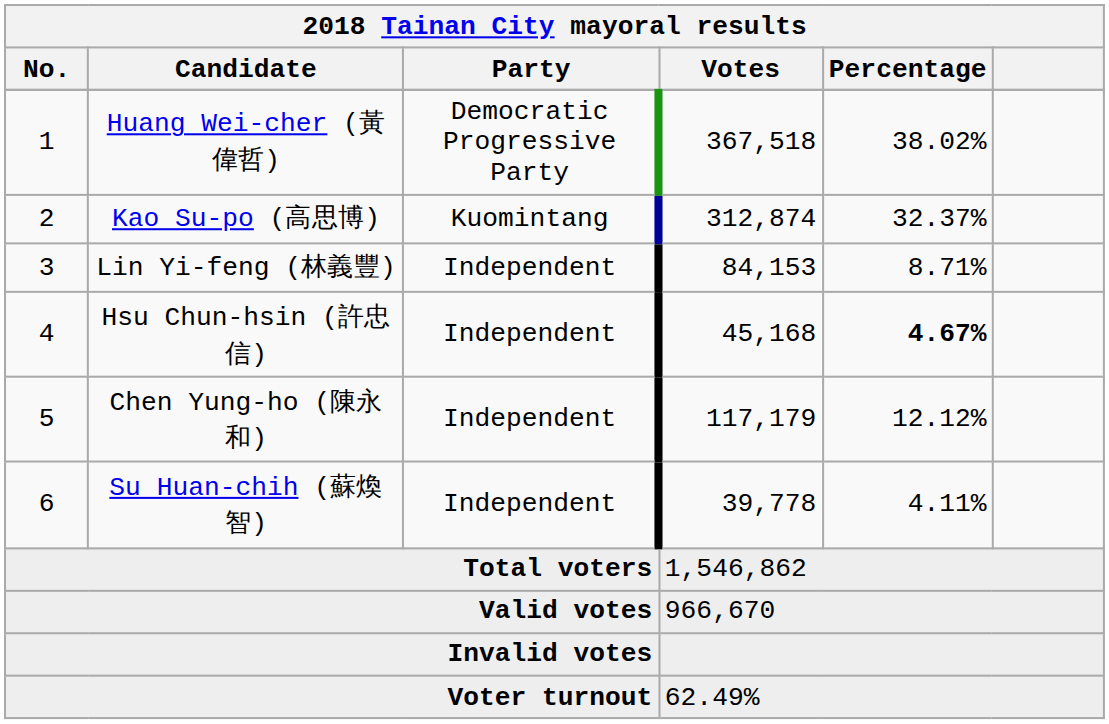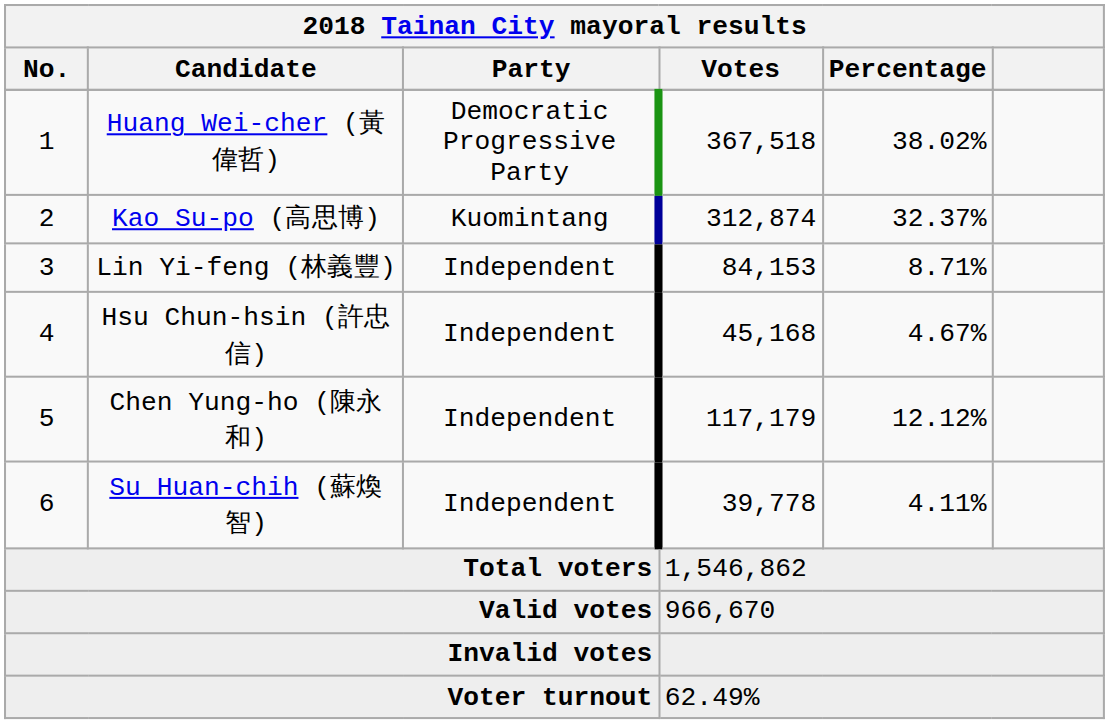(947, 334) bold -> (947, 334) normal
